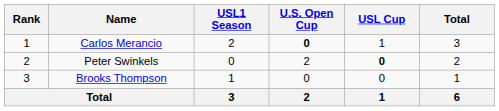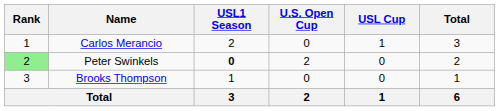(307, 43) bold -> (307, 43) normal
(27, 61) no background -> (27, 61) lightgreen background
(231, 61) normal -> (231, 61) bold
(382, 61) bold -> (382, 61) normal
